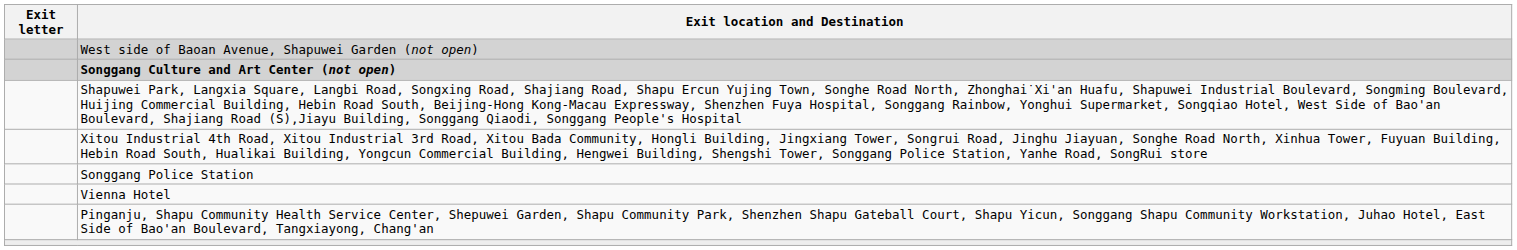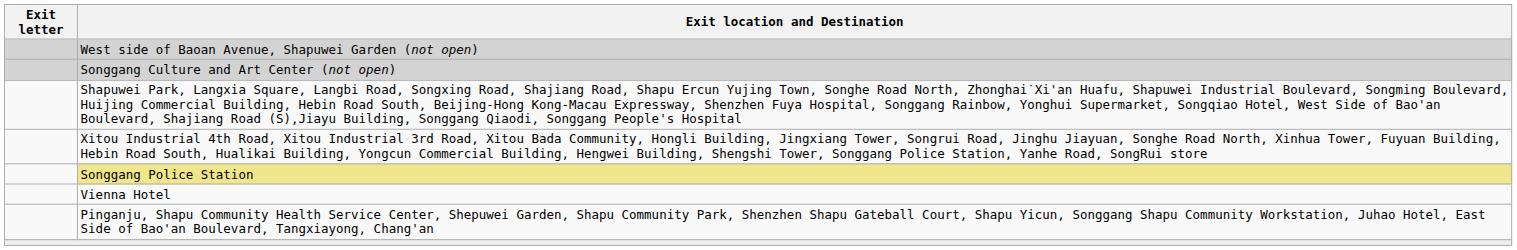(238, 70) bold -> (238, 70) normal
(167, 174) no background -> (167, 174) khaki background
